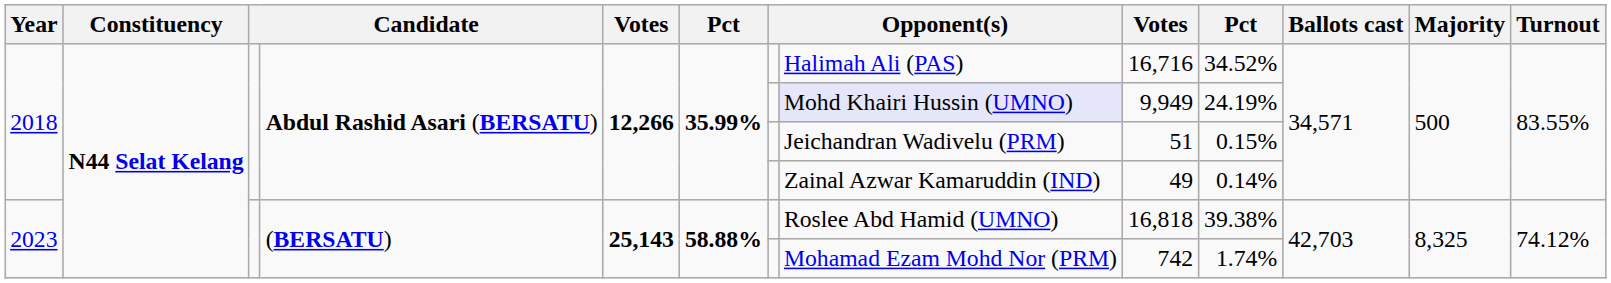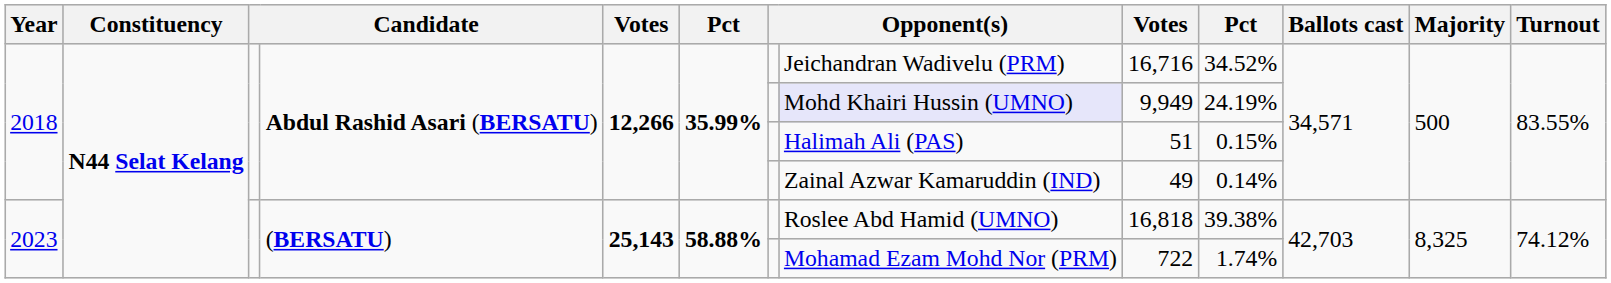(874, 63) Halimah Ali (PAS) -> (924, 63) Jeichandran Wadivelu (PRM)
(924, 141) Jeichandran Wadivelu (PRM) -> (874, 141) Halimah Ali (PAS)
(1175, 258) 742 -> (1175, 258) 722
